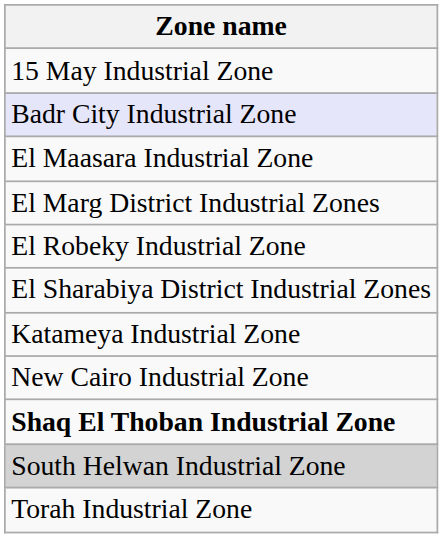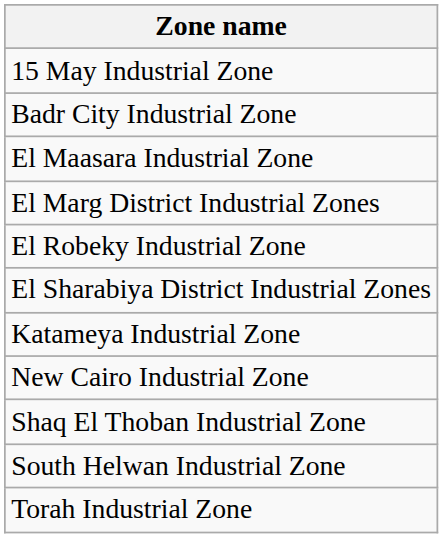(154, 114) lavender background -> (154, 114) no background
(203, 421) bold -> (189, 421) normal
(178, 465) lightgrey background -> (178, 465) no background
